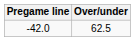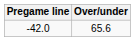(101, 28) 62.5 -> (101, 28) 65.6
